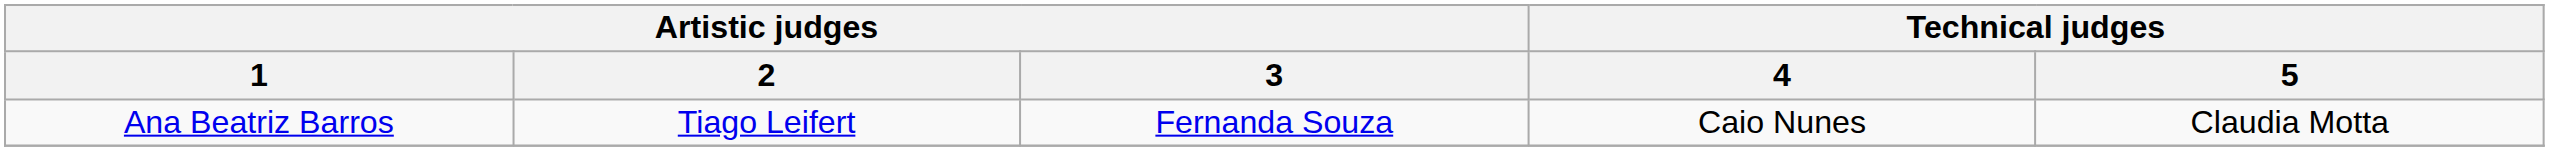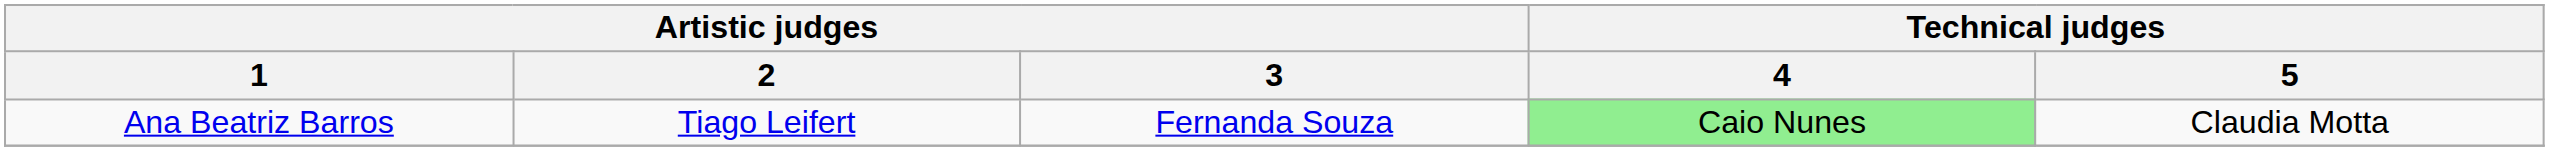(1782, 121) no background -> (1782, 121) lightgreen background
